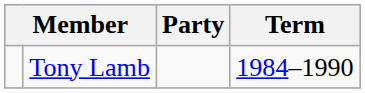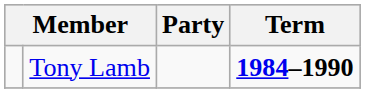(295, 66) normal -> (295, 66) bold
